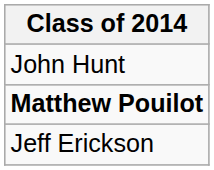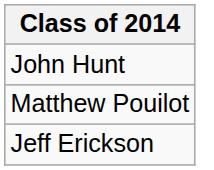(107, 104) bold -> (100, 104) normal
